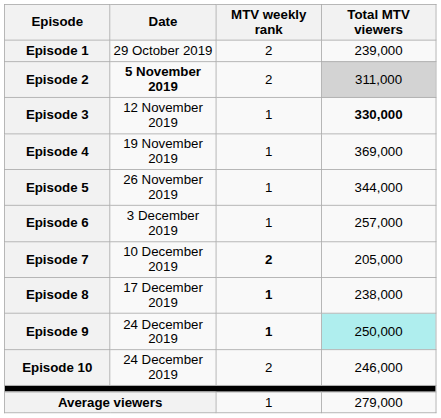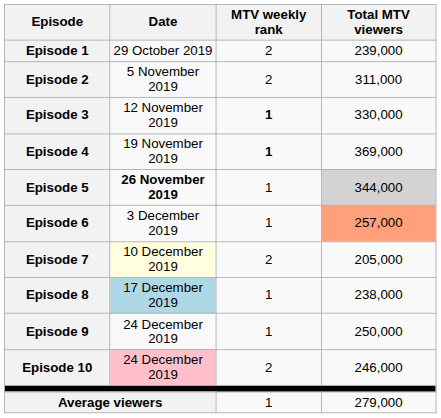(163, 79) bold -> (163, 79) normal
(379, 79) lightgrey background -> (379, 79) no background
(269, 115) normal -> (269, 115) bold
(379, 115) bold -> (379, 115) normal
(269, 151) normal -> (269, 151) bold
(163, 187) normal -> (163, 187) bold
(379, 187) no background -> (379, 187) lightgrey background
(379, 223) no background -> (379, 223) lightsalmon background
(163, 259) no background -> (163, 259) lightyellow background
(269, 259) bold -> (269, 259) normal
(163, 295) no background -> (163, 295) lightblue background
(269, 295) bold -> (269, 295) normal
(269, 331) bold -> (269, 331) normal
(379, 331) paleturquoise background -> (379, 331) no background
(163, 367) no background -> (163, 367) pink background
